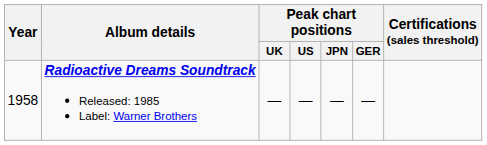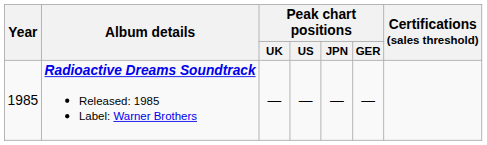(23, 100) 1958 -> (23, 100) 1985
